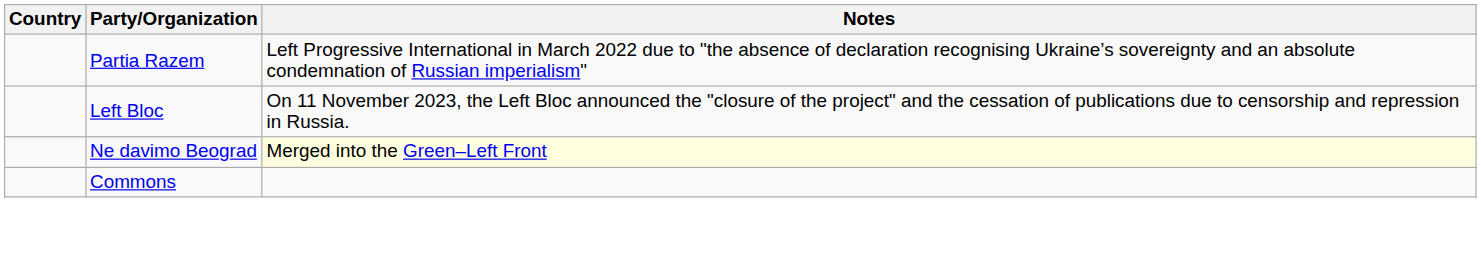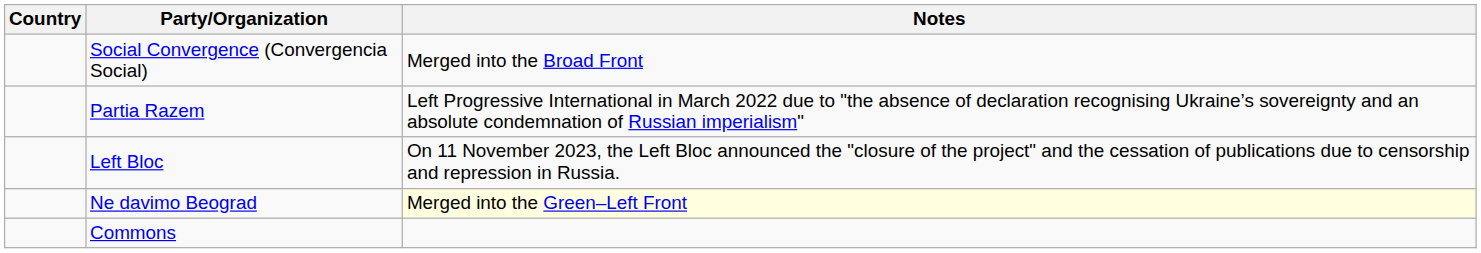+ row: (239, 60)
